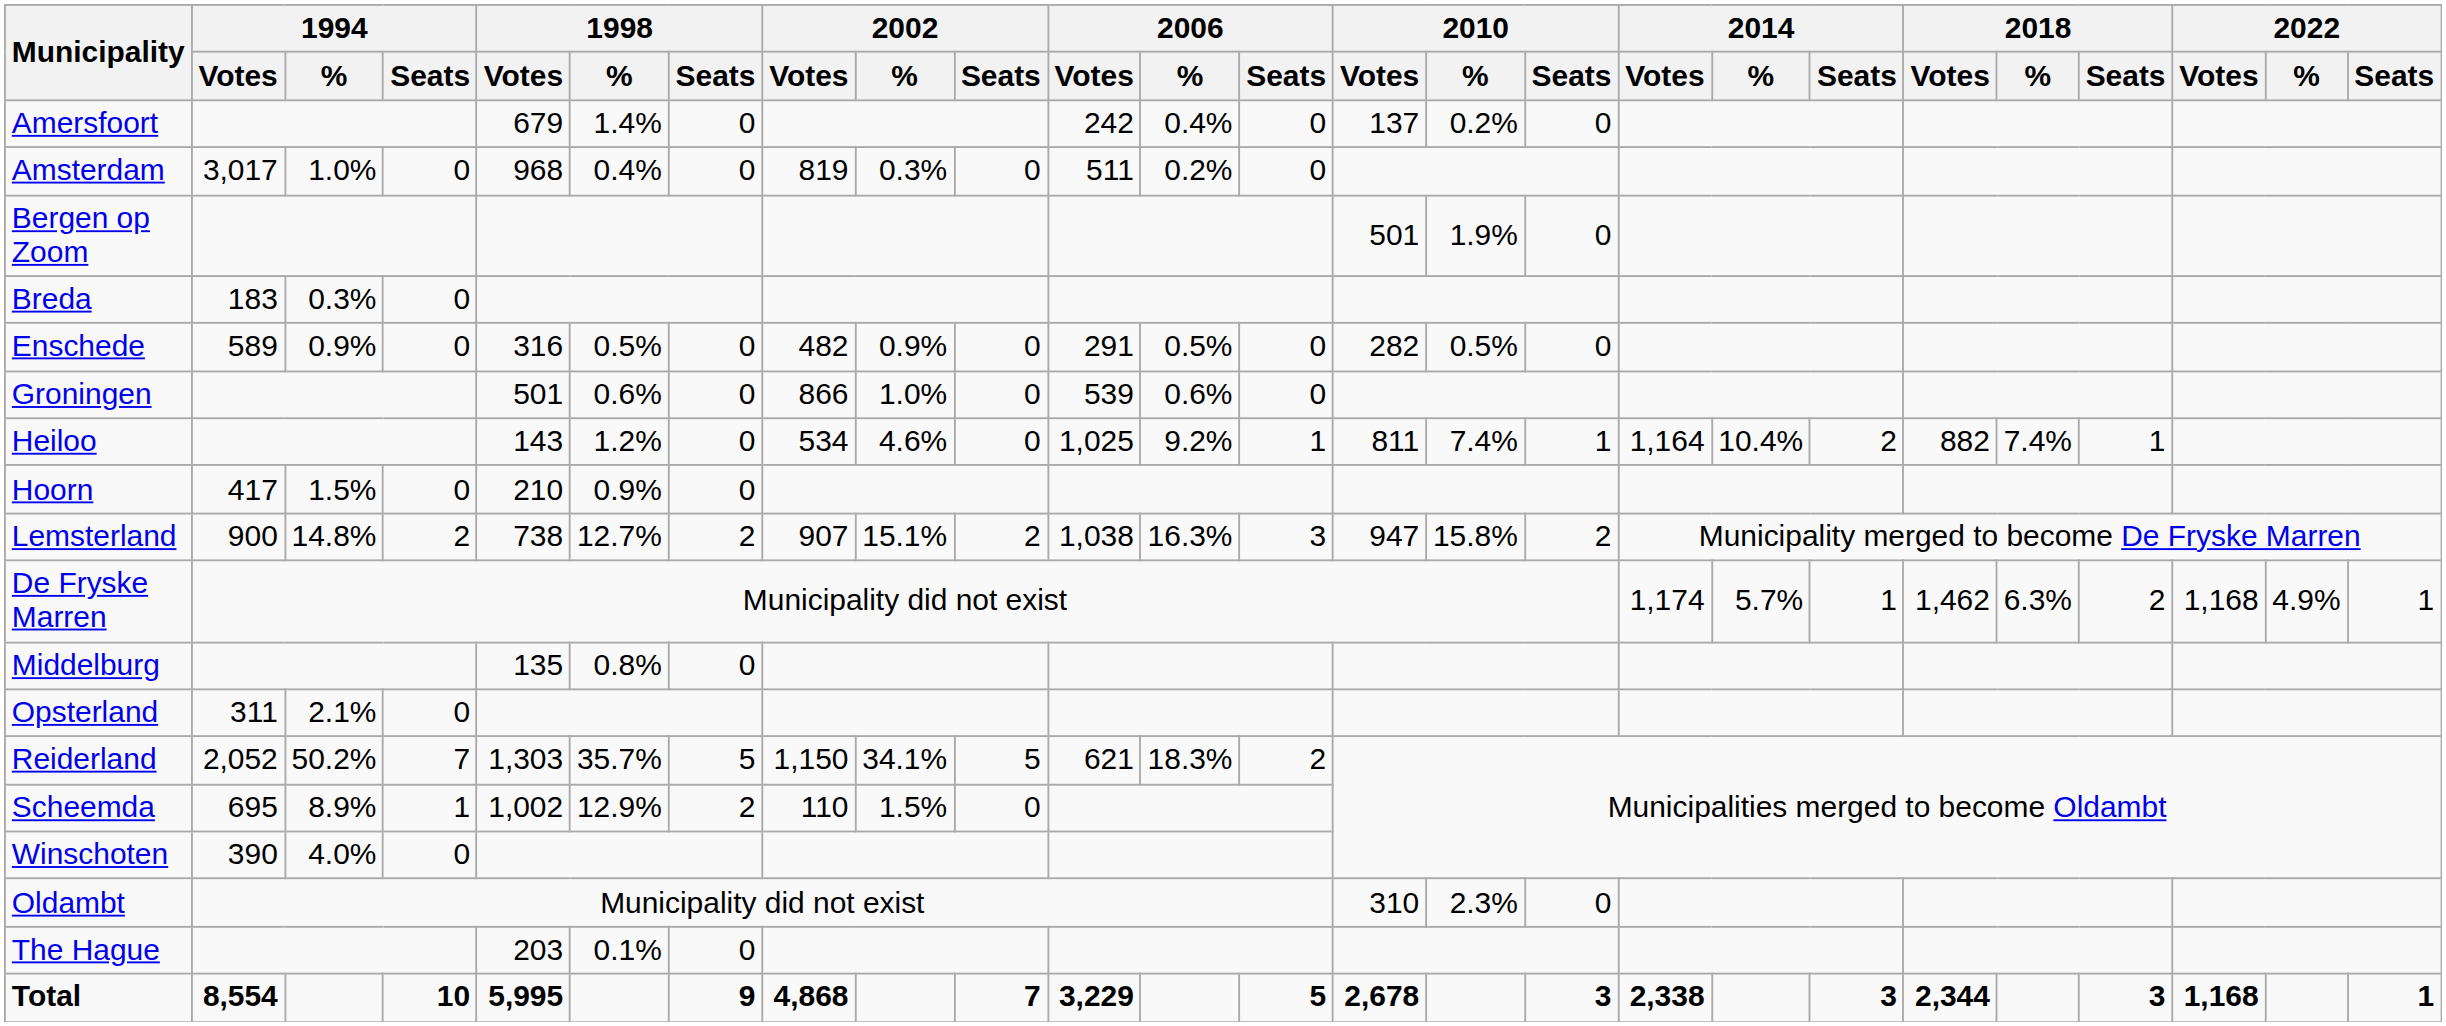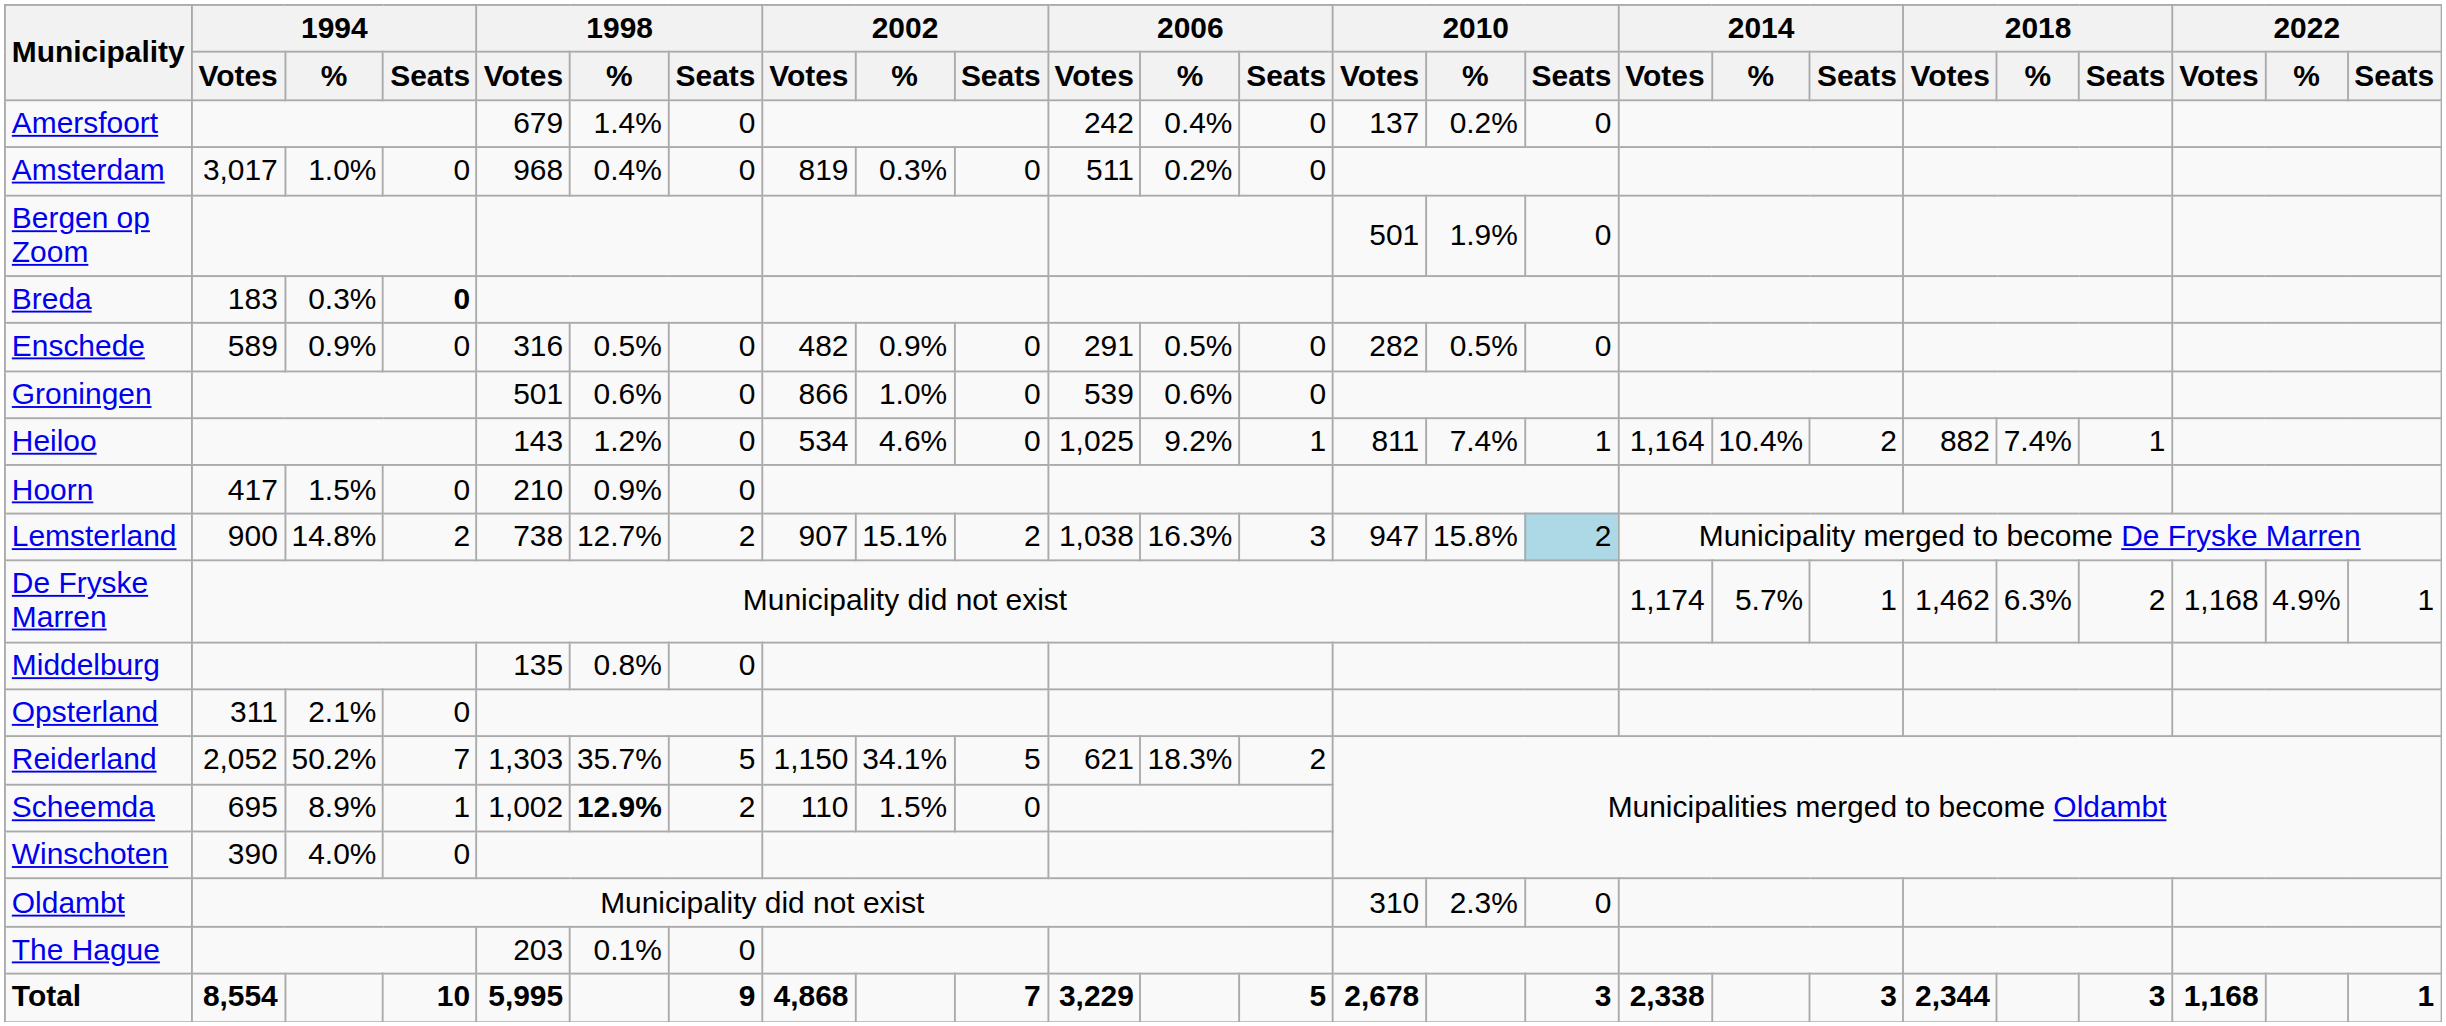(462, 299) normal -> (462, 299) bold
(1603, 536) no background -> (1603, 536) lightblue background
(619, 807) normal -> (619, 807) bold
